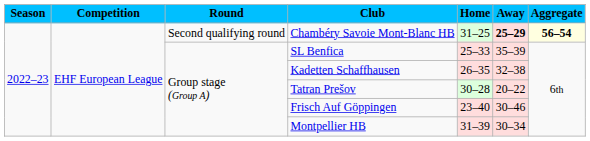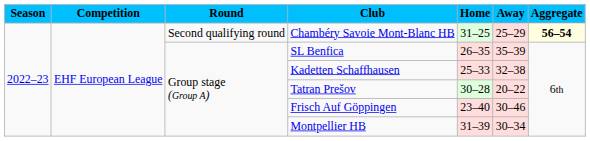(511, 32) bold -> (511, 32) normal
(475, 51) 25–33 -> (475, 51) 26–35
(475, 70) 26–35 -> (475, 70) 25–33
